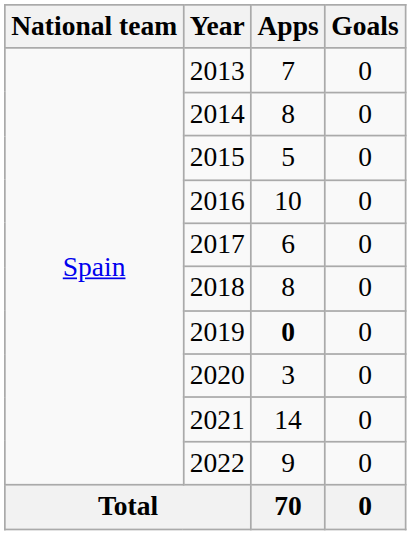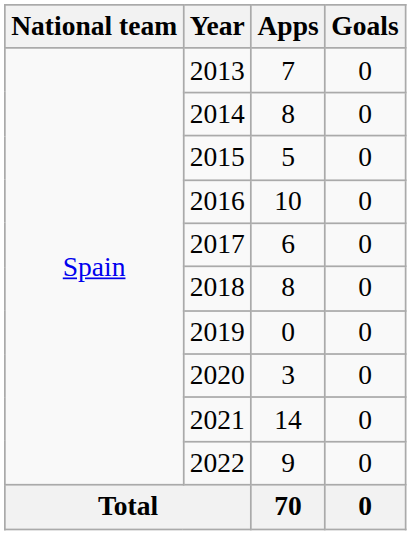(288, 331) bold -> (288, 331) normal
